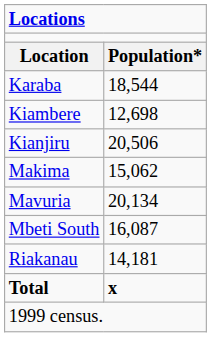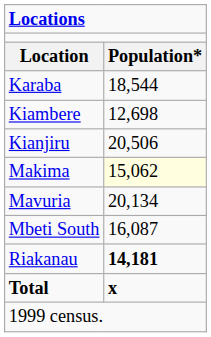(133, 172) no background -> (133, 172) lightyellow background
(133, 258) normal -> (133, 258) bold
